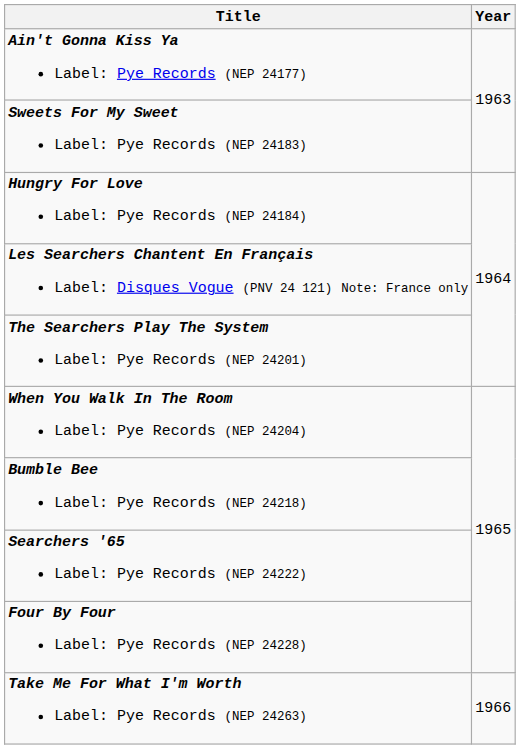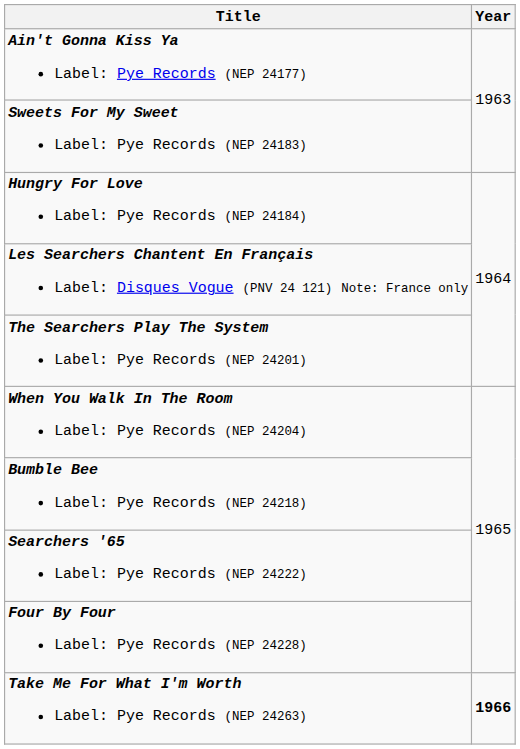(493, 708) normal -> (493, 708) bold
